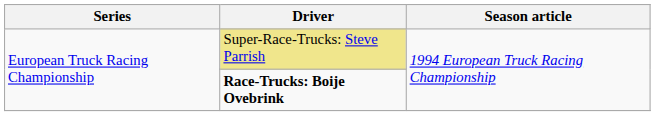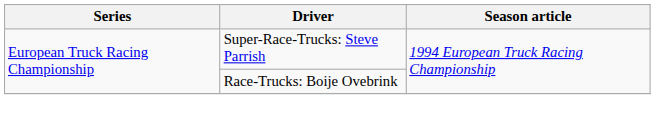(301, 48) khaki background -> (301, 48) no background
(284, 89) bold -> (311, 81) normal
